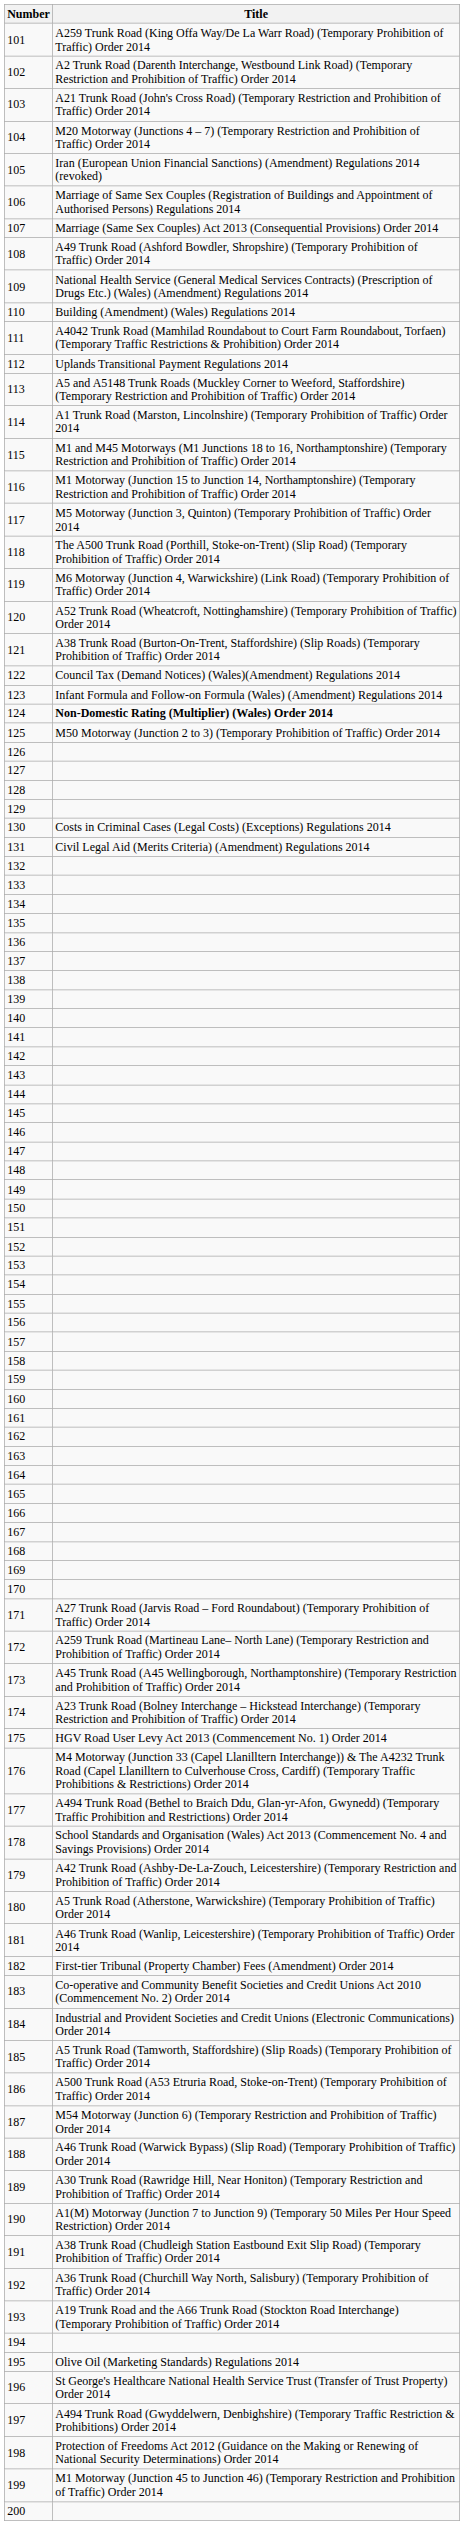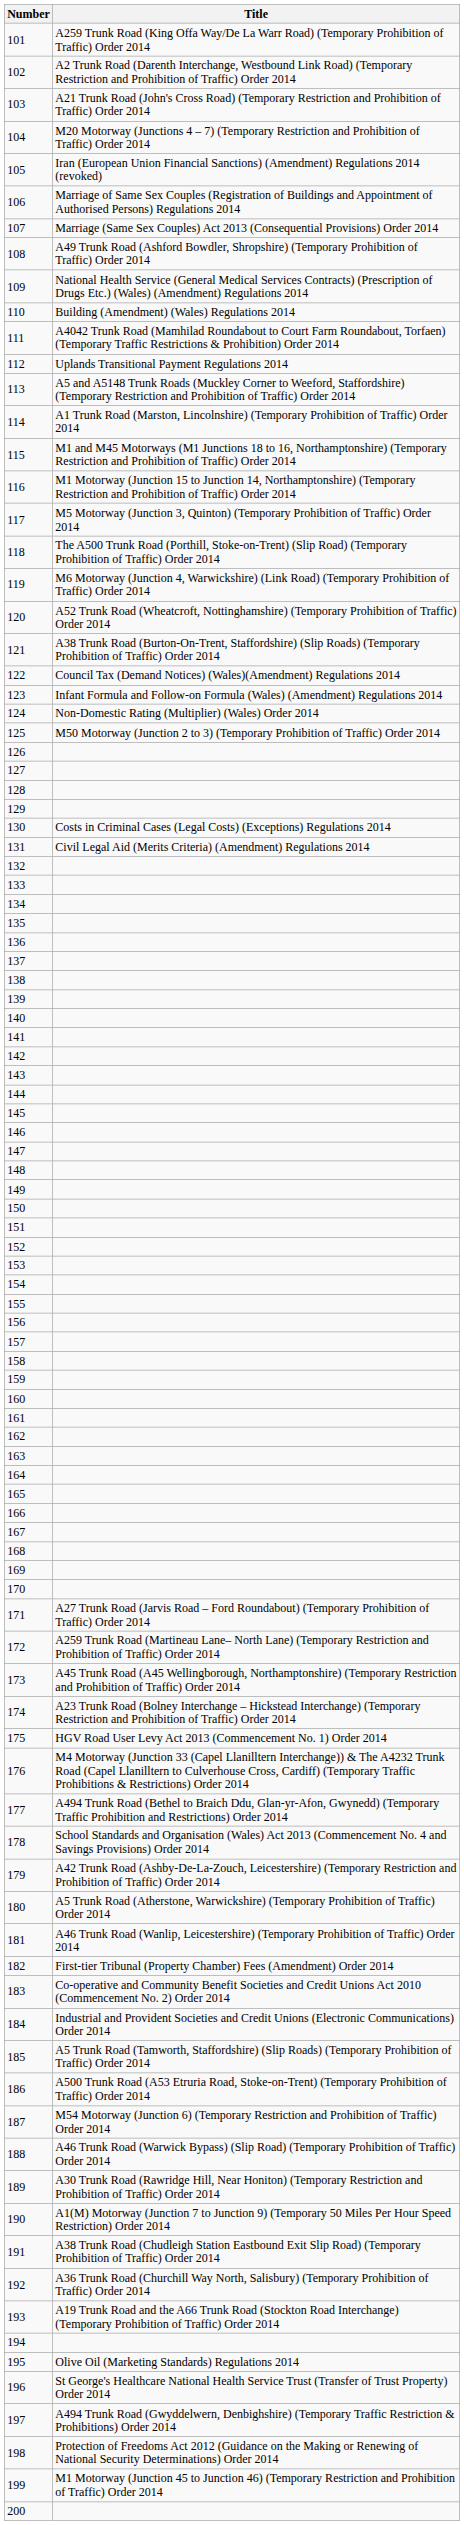(194, 713) bold -> (187, 713) normal
